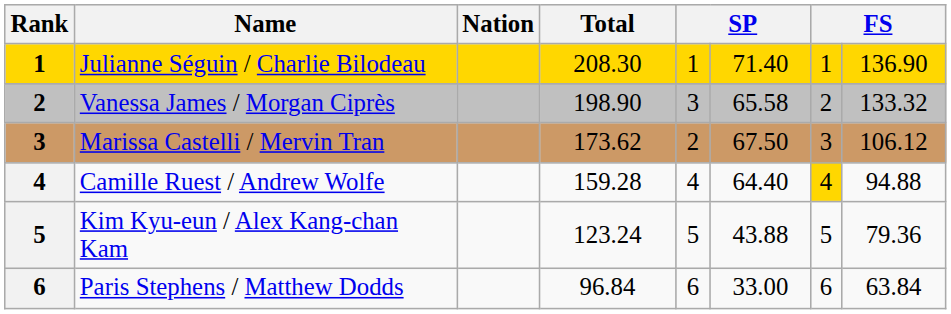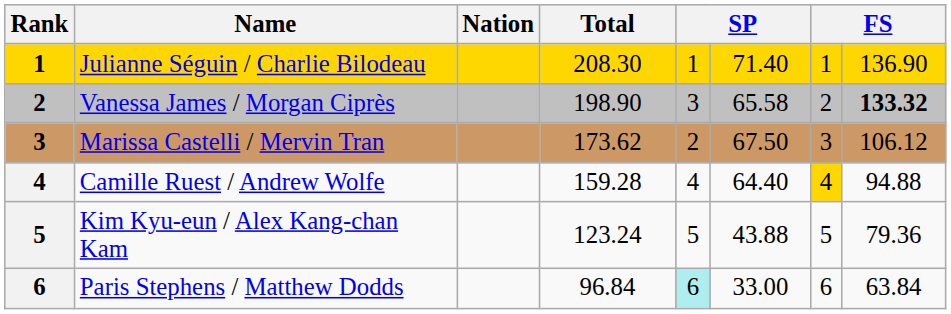(894, 102) normal -> (894, 102) bold
(693, 288) no background -> (693, 288) paleturquoise background
